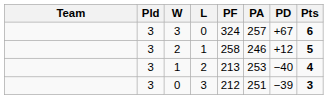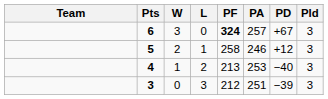columns swapped: (151, 13) <-> (310, 13)
(230, 31) normal -> (230, 31) bold
